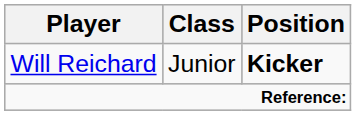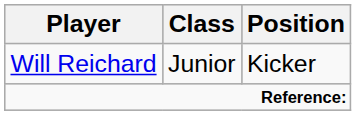(285, 63) bold -> (281, 63) normal
